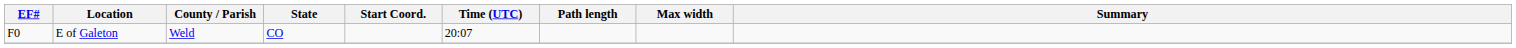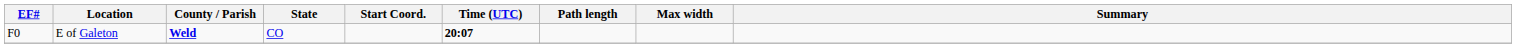(182, 33) normal -> (183, 33) bold
(459, 33) normal -> (459, 33) bold
